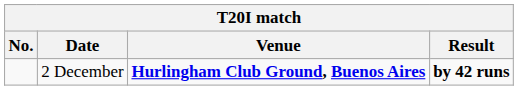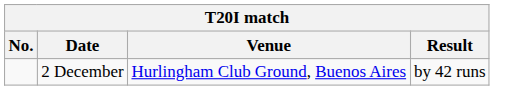(278, 71) bold -> (269, 71) normal
(471, 71) bold -> (450, 71) normal
